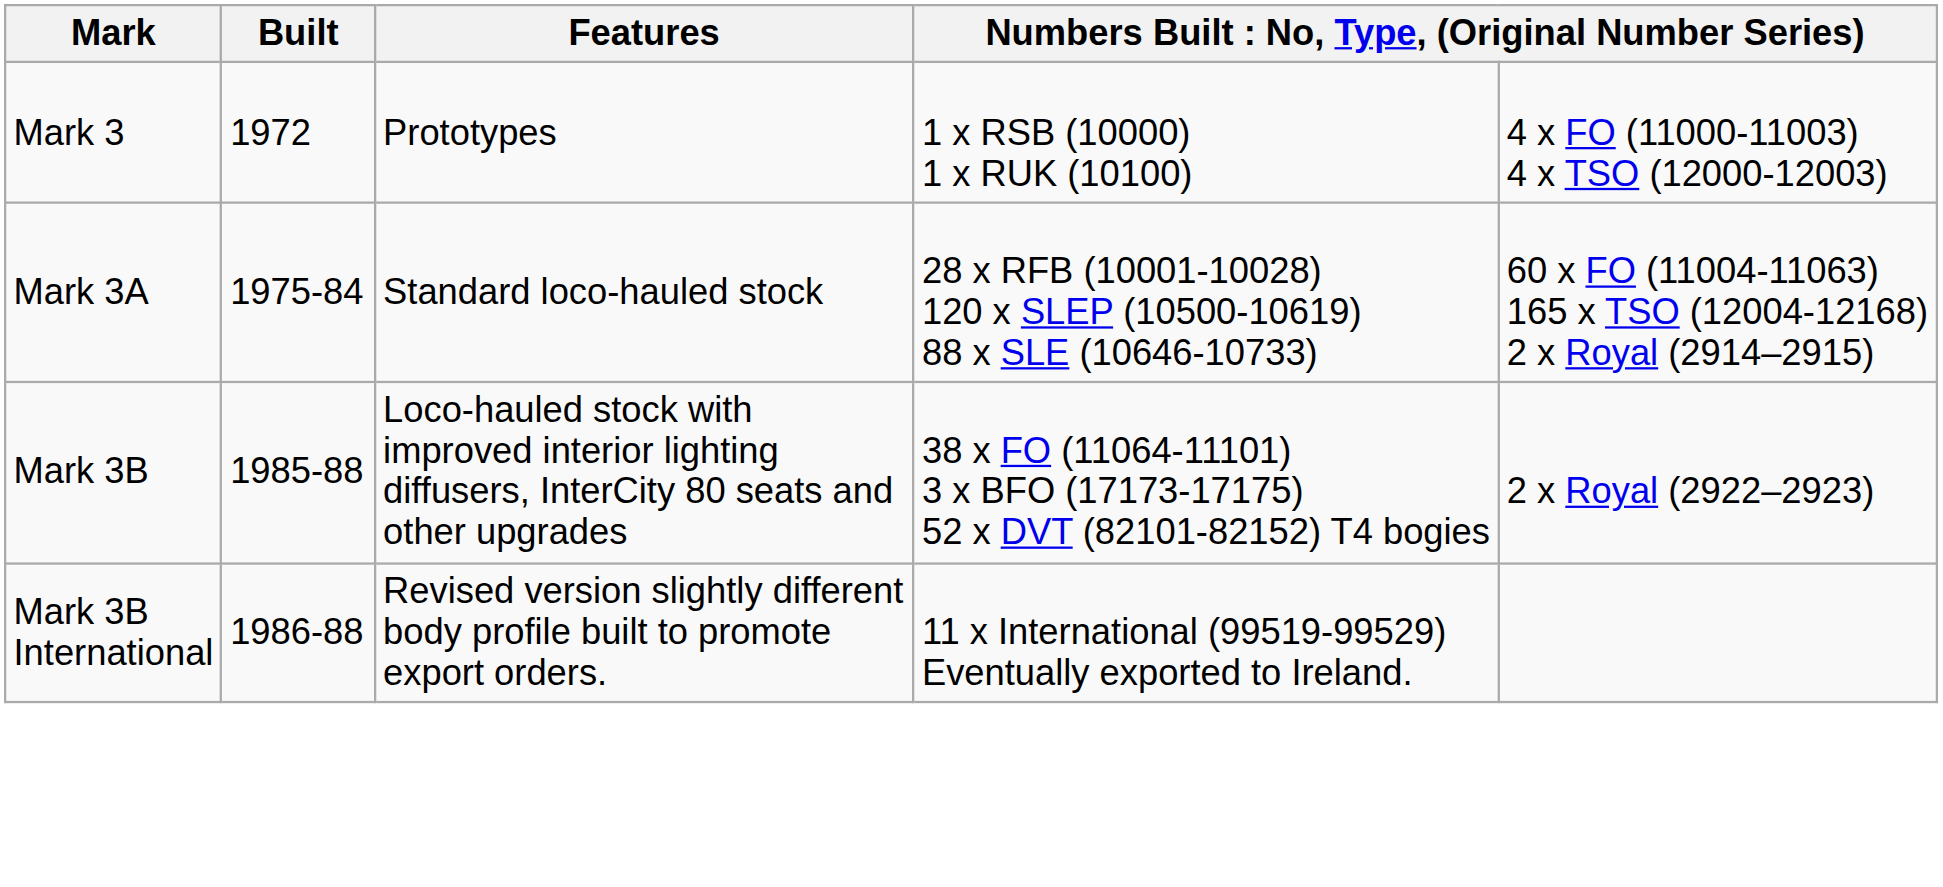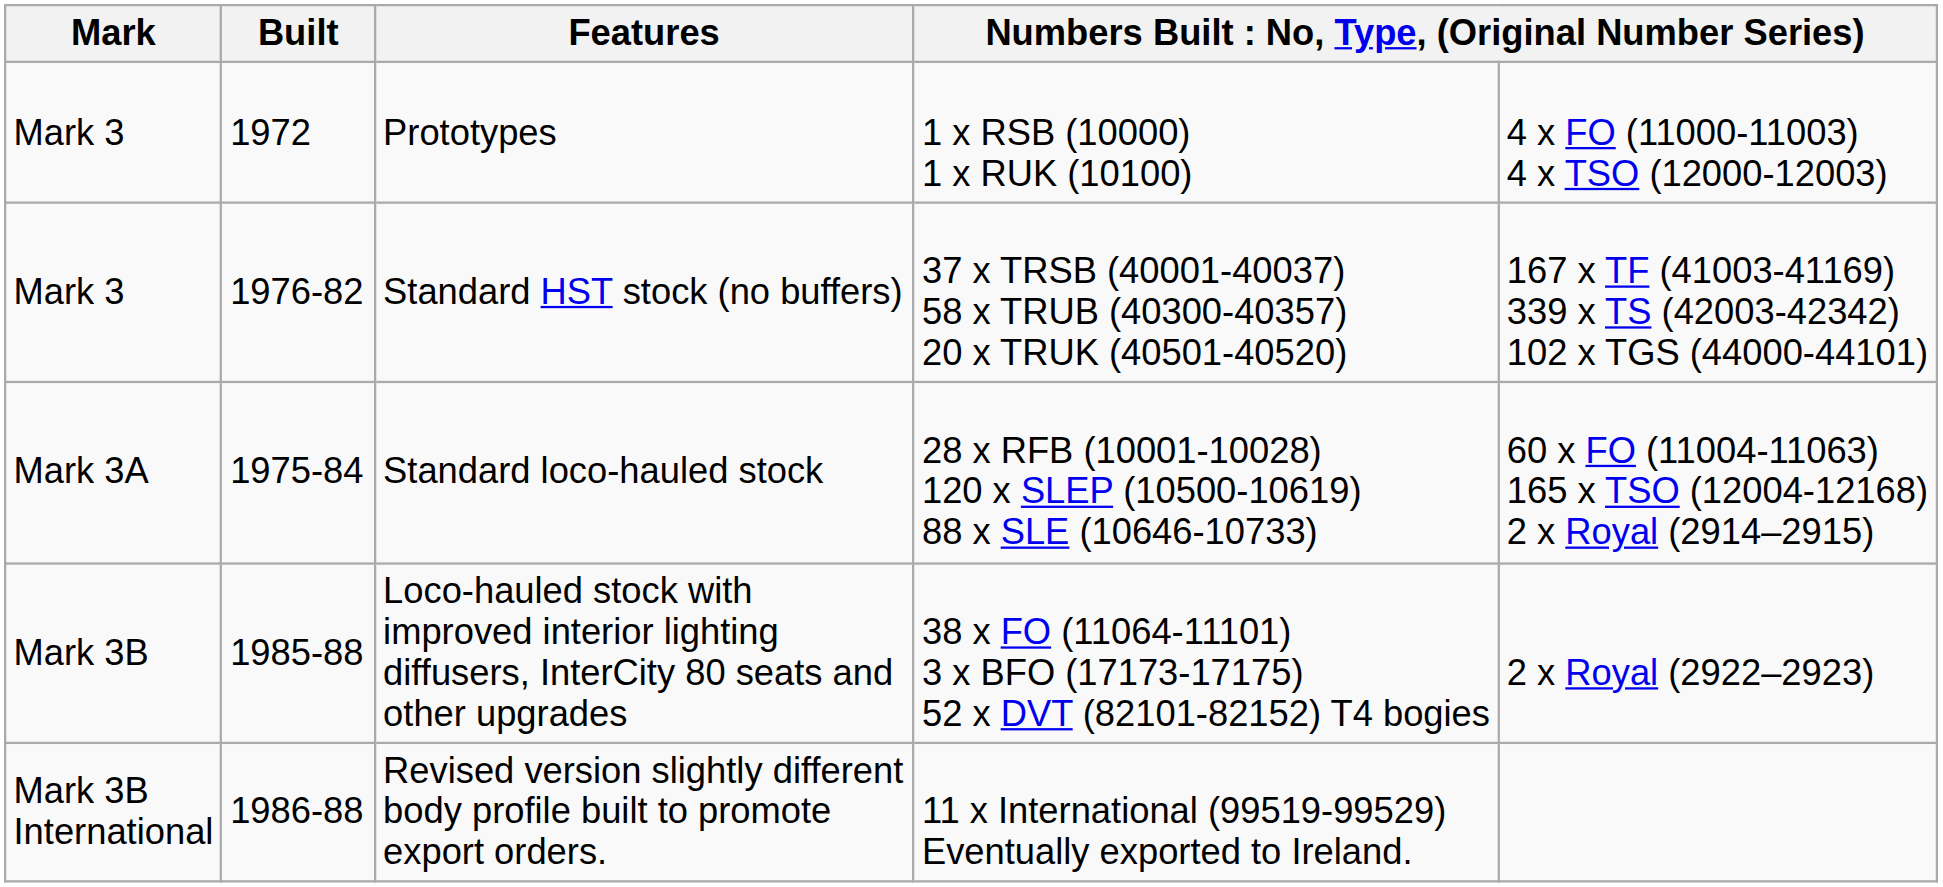+ row: (643, 291)
